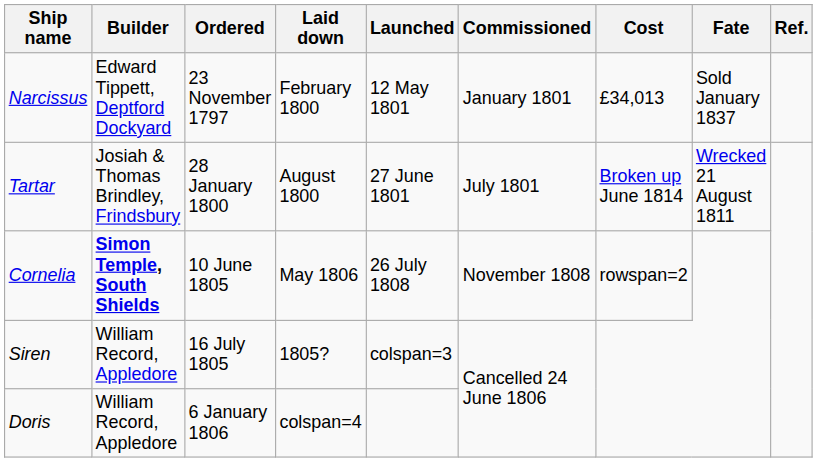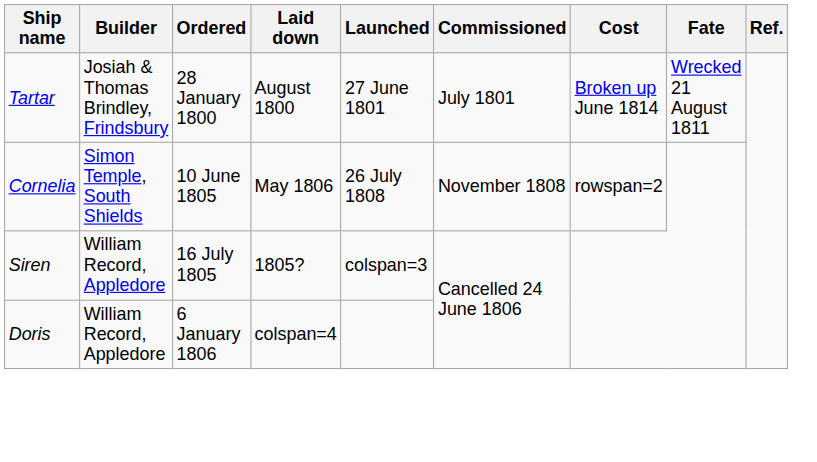- row: (48, 97)
(129, 275) bold -> (115, 186) normal
